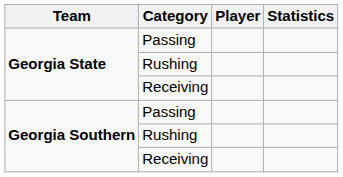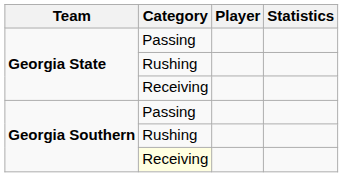(175, 159) no background -> (175, 159) lightyellow background
